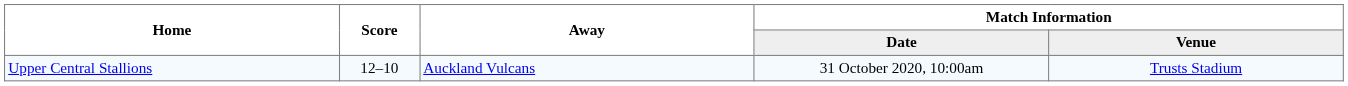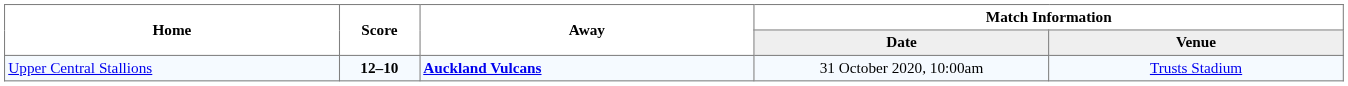(379, 68) normal -> (379, 68) bold
(479, 68) normal -> (482, 68) bold
